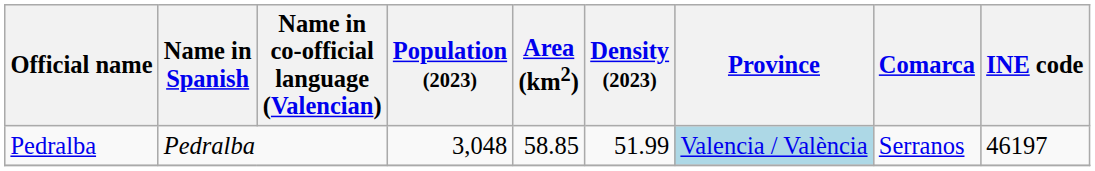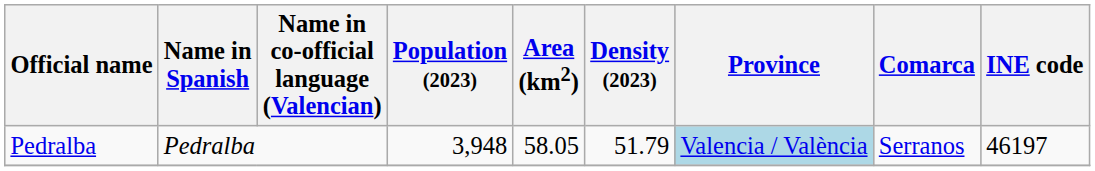(480, 145) 3,048 -> (480, 145) 3,948
(551, 145) 58.85 -> (551, 145) 58.05
(642, 145) 51.99 -> (642, 145) 51.79
